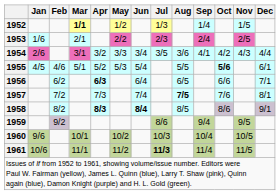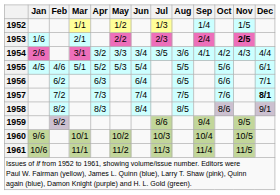(80, 25) bold -> (80, 25) normal
(244, 39) normal -> (244, 39) bold
(224, 67) bold -> (224, 67) normal
(100, 81) bold -> (100, 81) normal
(183, 95) bold -> (183, 95) normal
(265, 95) normal -> (265, 95) bold
(100, 108) bold -> (100, 108) normal
(141, 108) bold -> (141, 108) normal
(162, 150) bold -> (162, 150) normal
